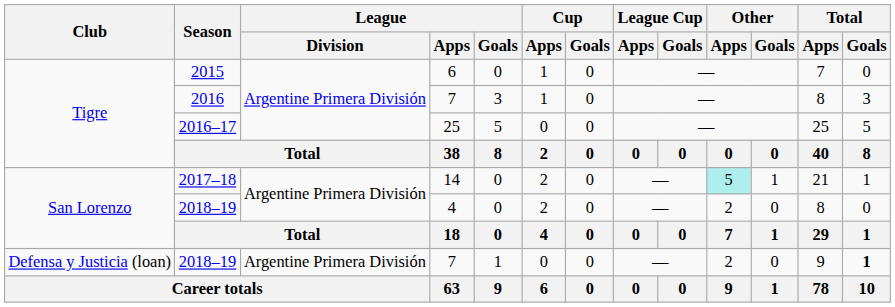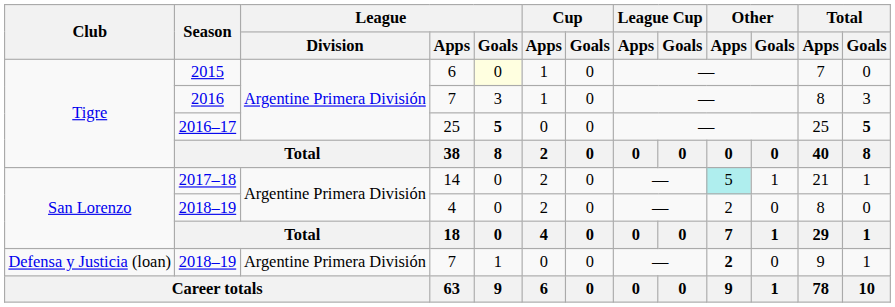(498, 72) no background -> (498, 72) lightyellow background
(498, 126) normal -> (498, 126) bold
(867, 126) normal -> (867, 126) bold
(729, 262) normal -> (729, 262) bold
(867, 262) bold -> (867, 262) normal
